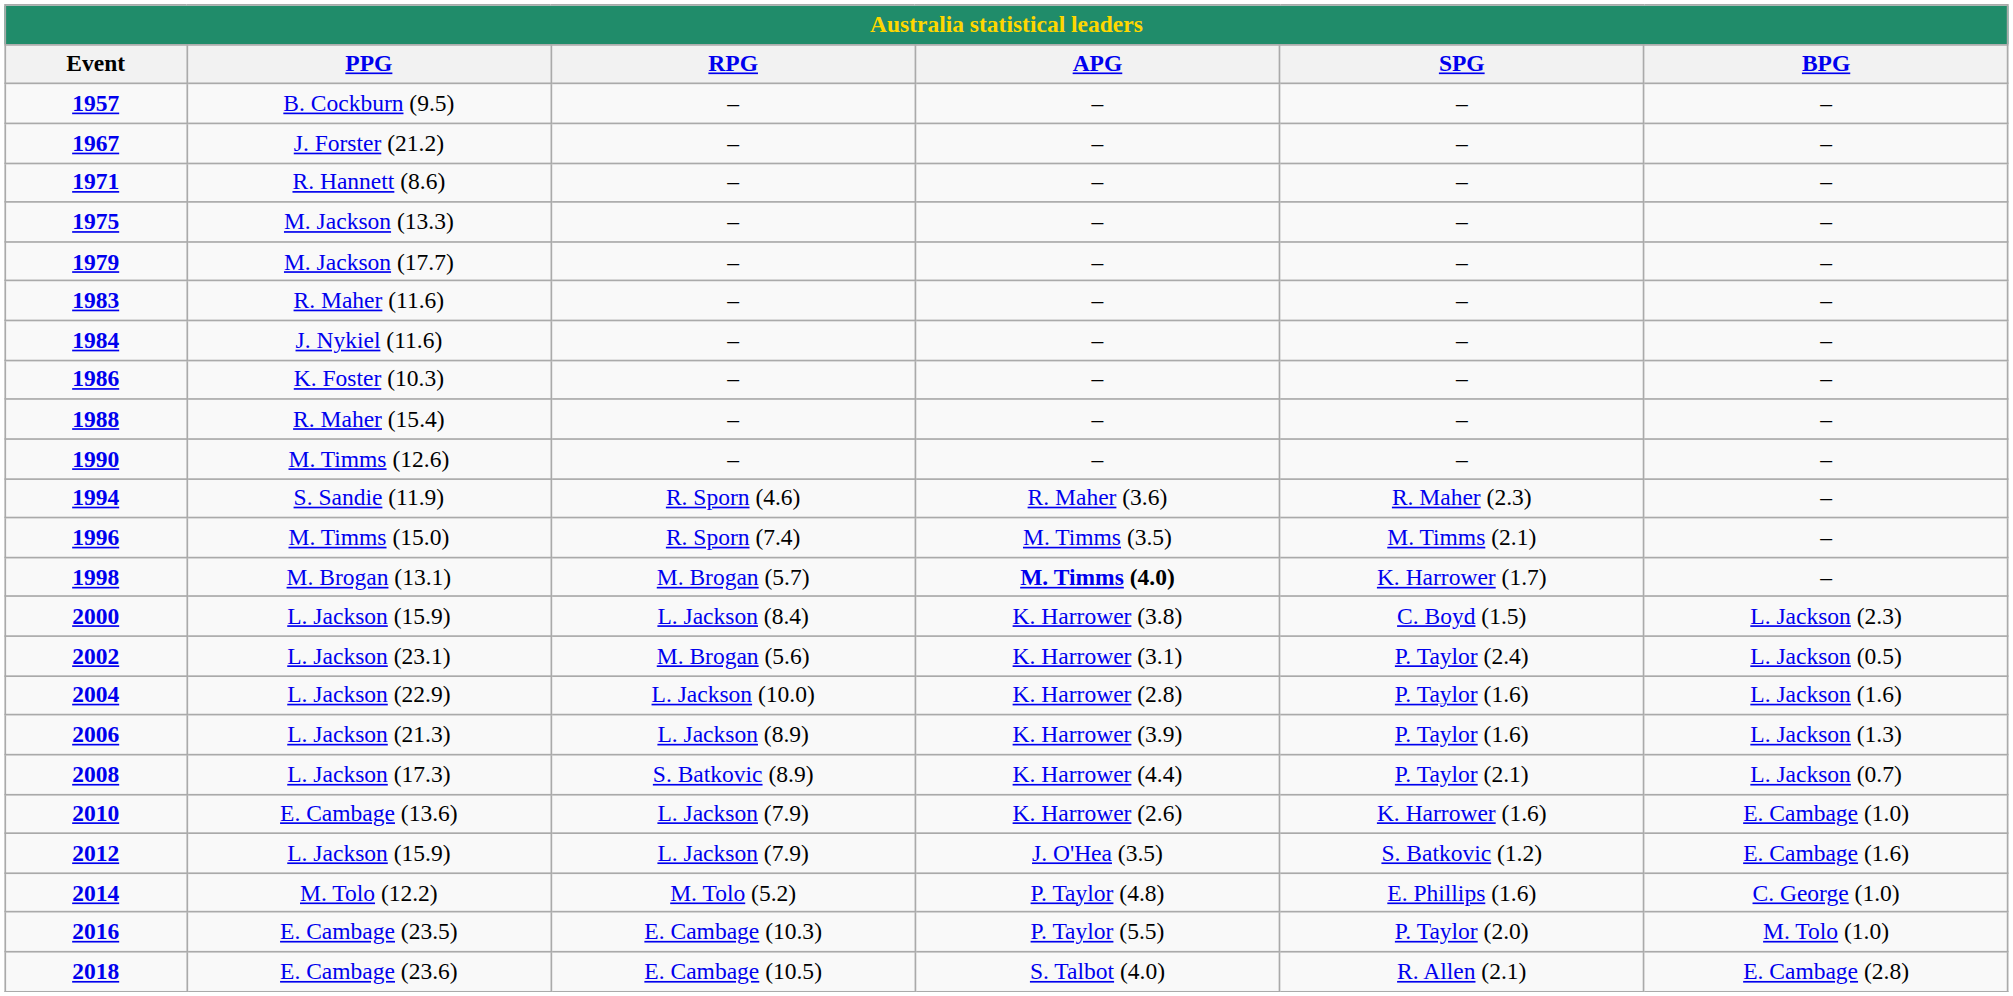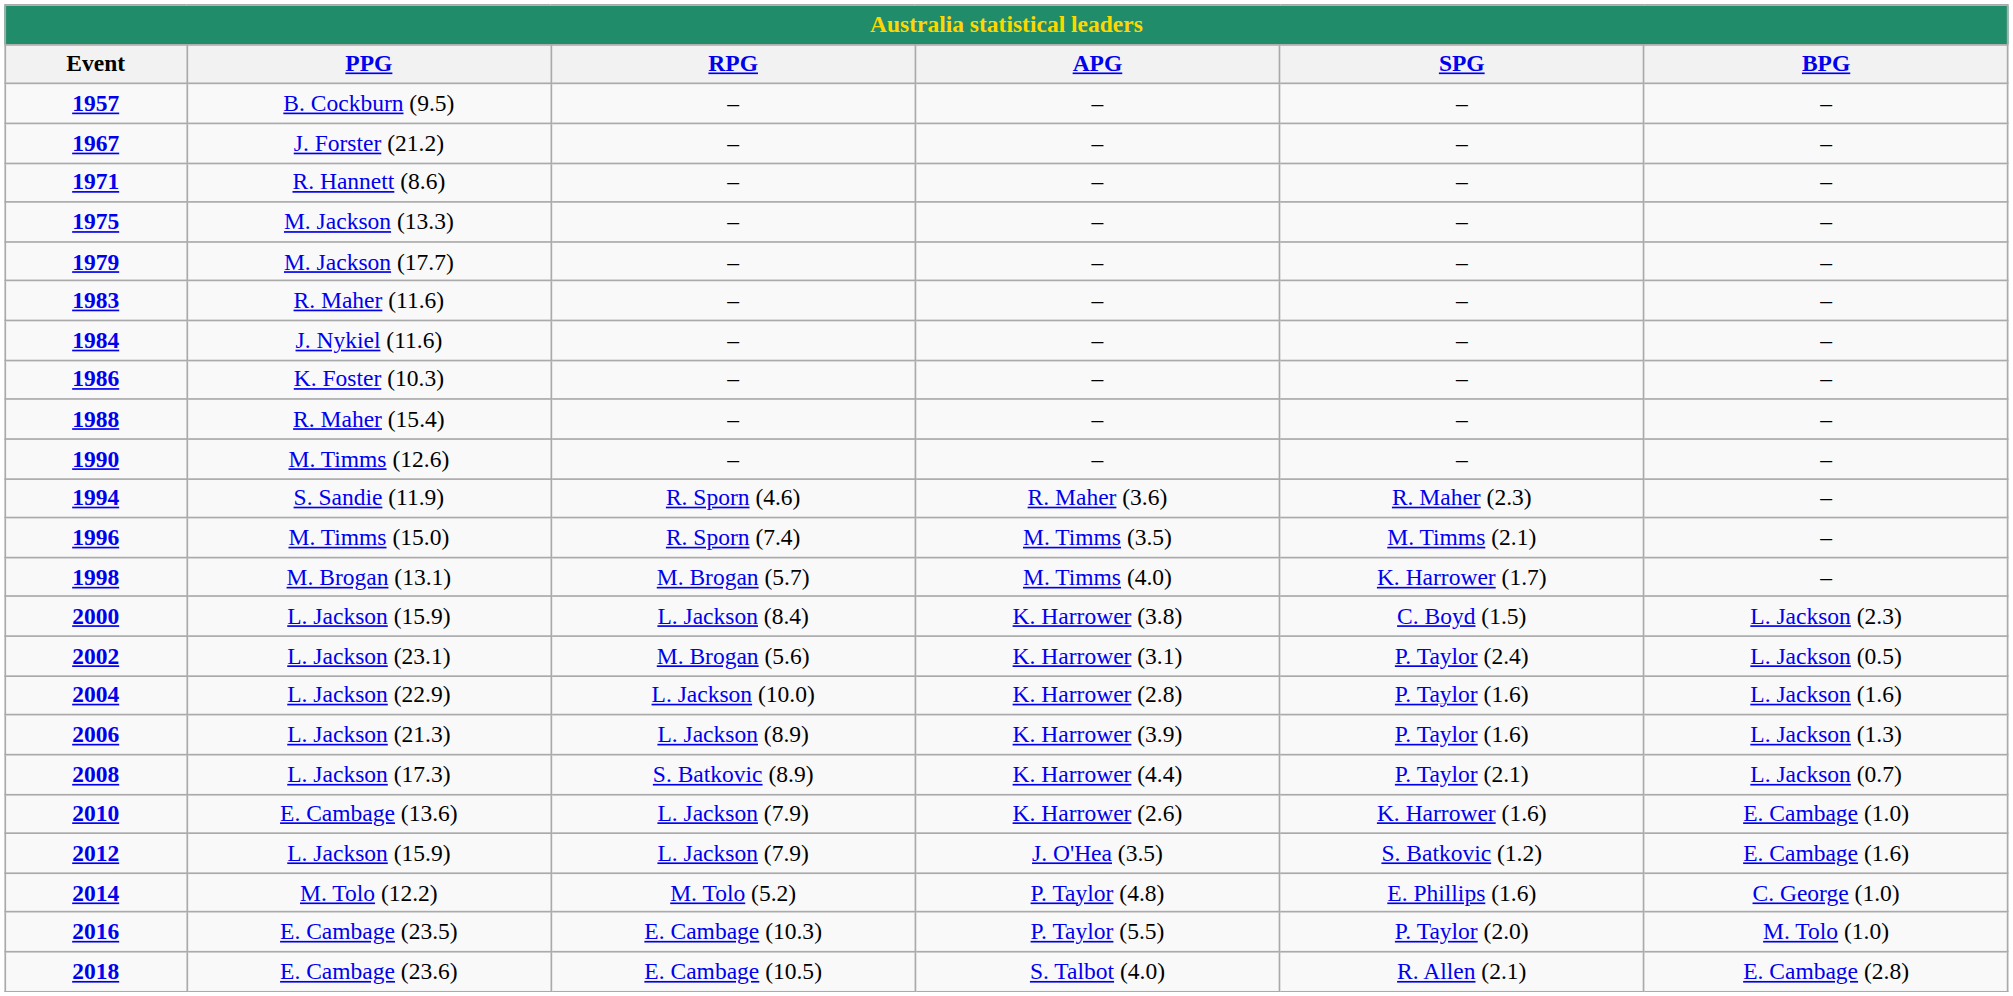(1097, 576) bold -> (1097, 576) normal
